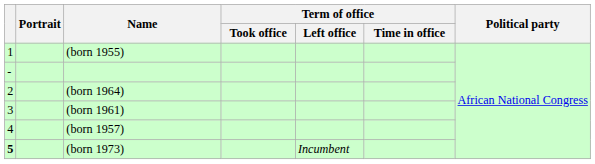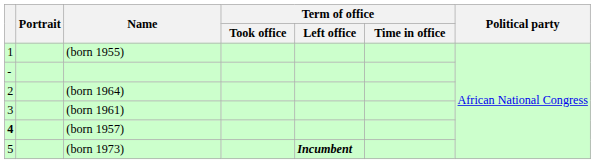(10, 129) normal -> (10, 129) bold
(10, 149) bold -> (10, 149) normal
(324, 149) normal -> (325, 149) bold
